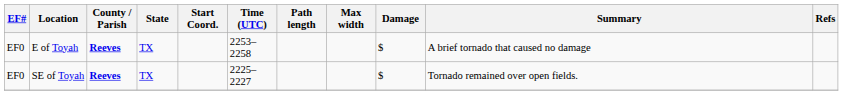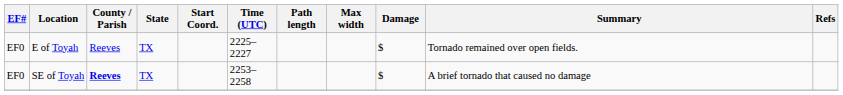(105, 47) bold -> (105, 47) normal
(243, 47) 2253–2258 -> (243, 47) 2225–2227
(509, 47) A brief tornado that caused no damage -> (503, 47) Tornado remained over open fields.
(243, 76) 2225–2227 -> (243, 76) 2253–2258
(503, 76) Tornado remained over open fields. -> (509, 76) A brief tornado that caused no damage
